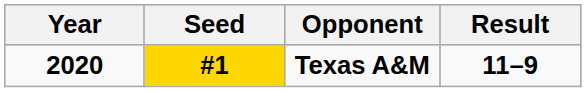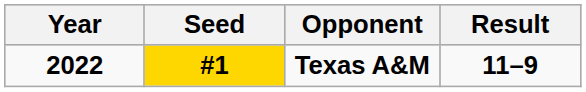(75, 65) 2020 -> (75, 65) 2022
